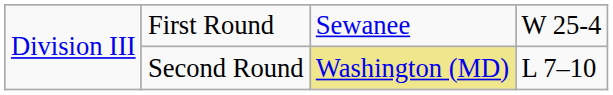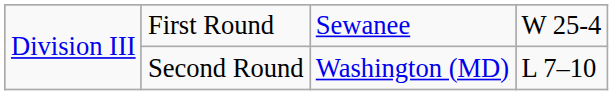(412, 67) khaki background -> (412, 67) no background
